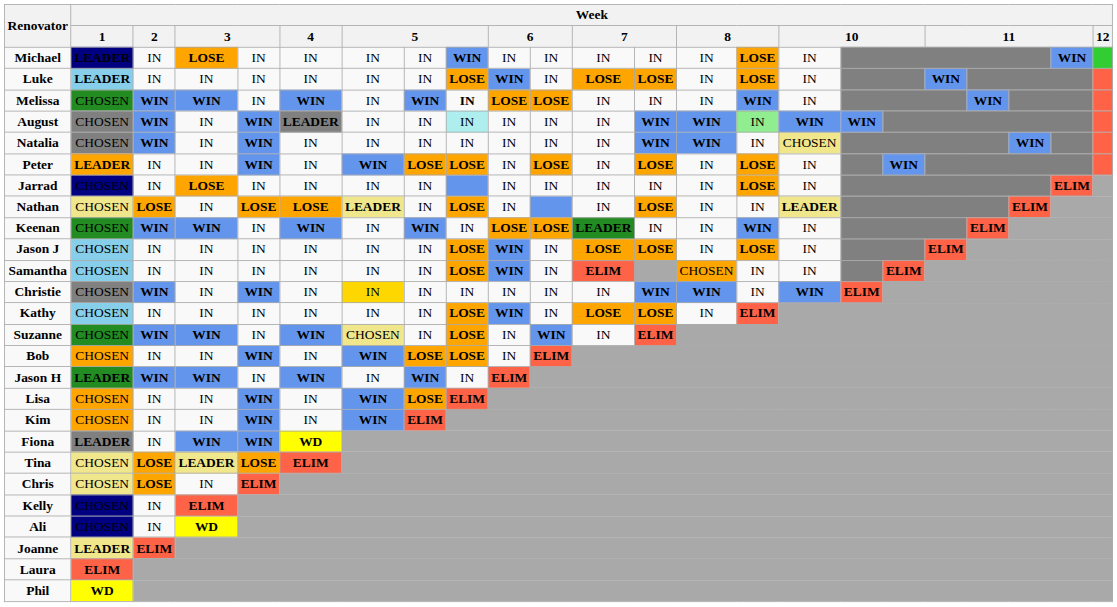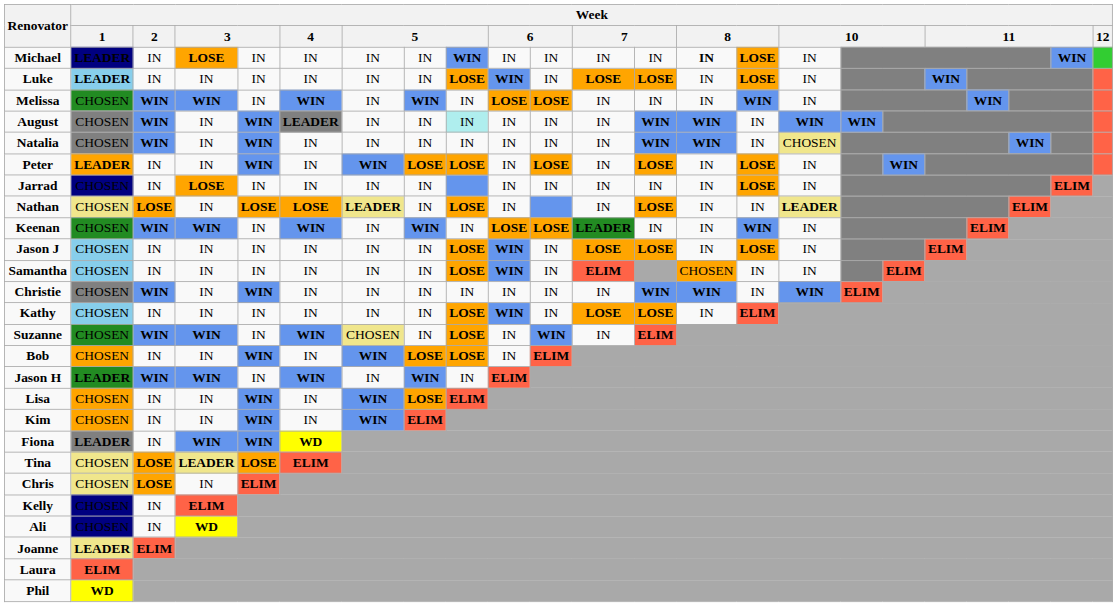(706, 57) normal -> (706, 57) bold
(467, 100) bold -> (467, 100) normal
(757, 121) lightgreen background -> (757, 121) no background
(373, 292) gold background -> (373, 292) no background
